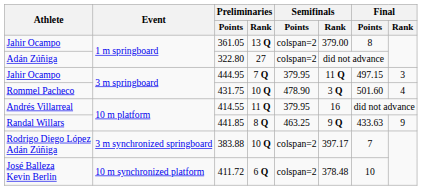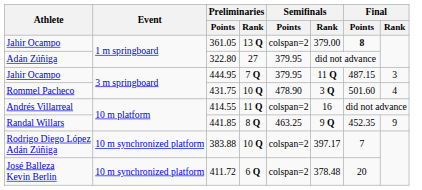(370, 43) normal -> (362, 43) bold
(297, 59) colspan=2 -> (289, 59) 379.95
(370, 75) 497.15 -> (362, 75) 487.15
(297, 107) 379.95 -> (289, 107) colspan=2
(370, 123) 433.63 -> (362, 123) 452.35
(154, 144) 3 m synchronized springboard -> (150, 144) 10 m synchronized platform
(370, 172) 10 -> (362, 172) 20
